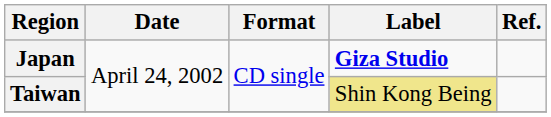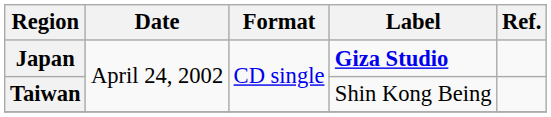(413, 93) khaki background -> (413, 93) no background
